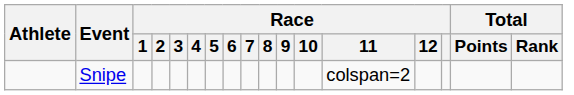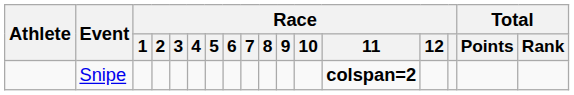(368, 76) normal -> (371, 76) bold
